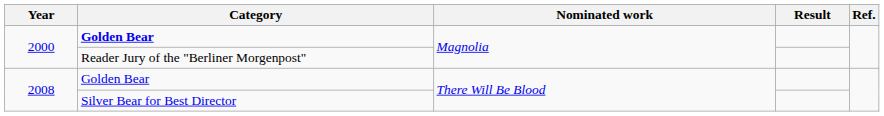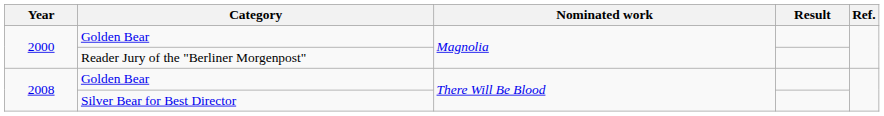(117, 36) bold -> (115, 36) normal
